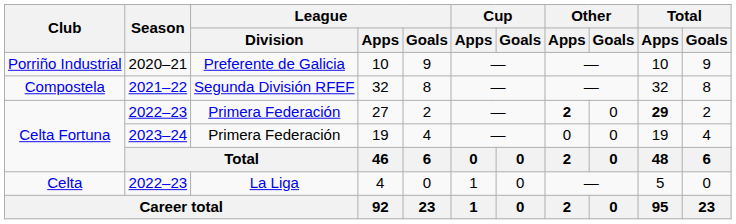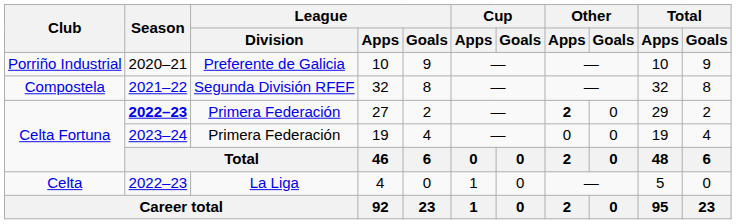(158, 111) normal -> (158, 111) bold
(660, 111) bold -> (660, 111) normal
